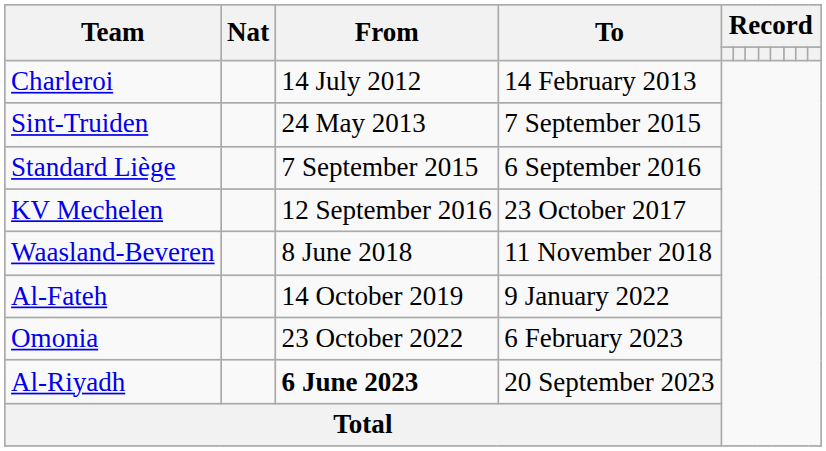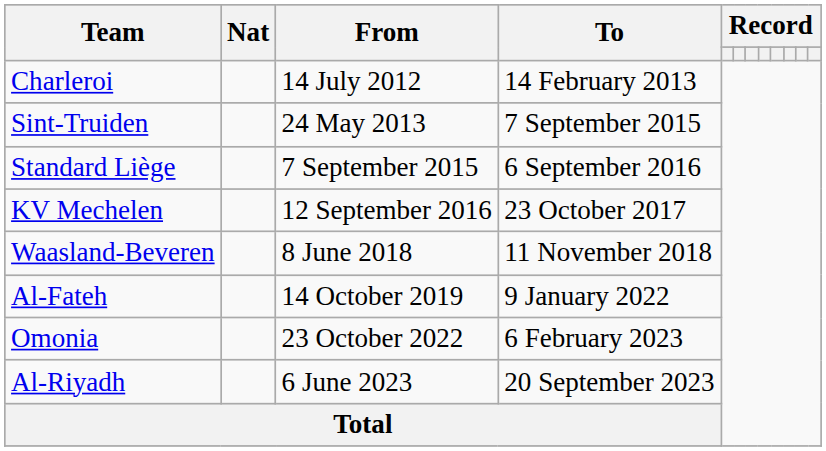(350, 381) bold -> (347, 381) normal
